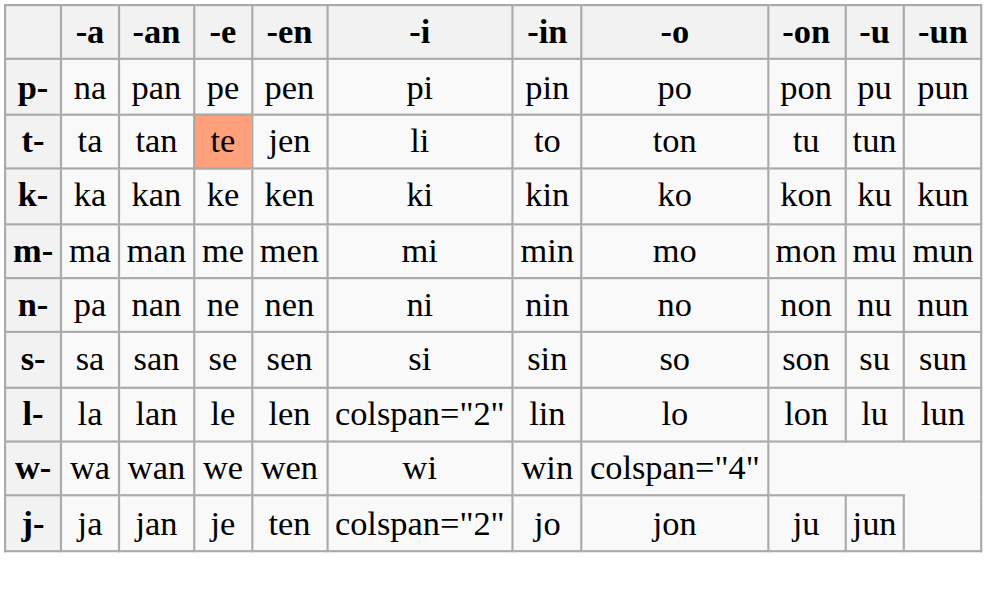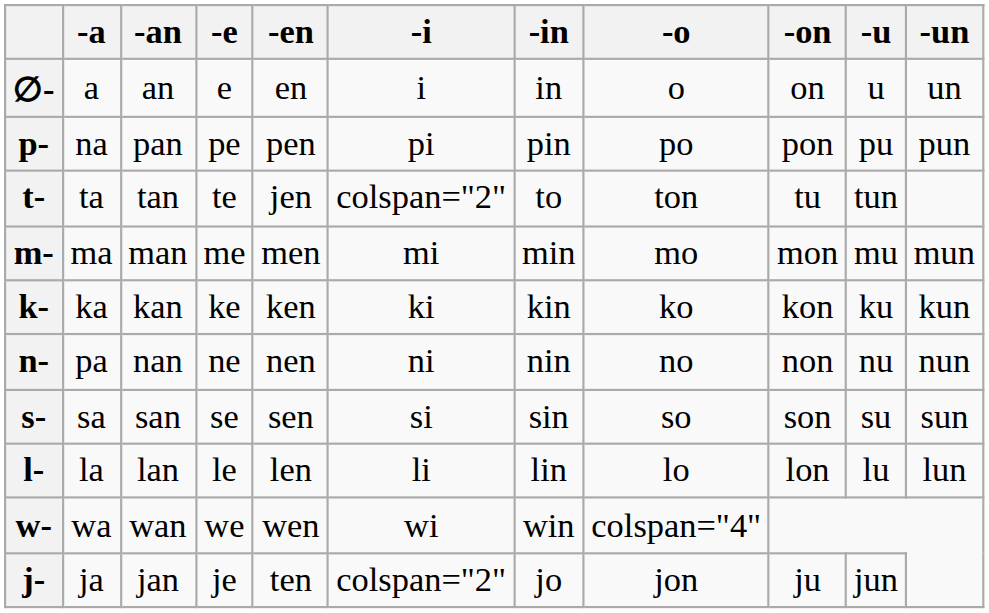+ row: (34, 88)
(223, 140) lightsalmon background -> (224, 197) no background
(420, 140) li -> (421, 197) colspan="2"
rows swapped: (33, 195) <-> (33, 250)
(420, 413) colspan="2" -> (421, 470) li
